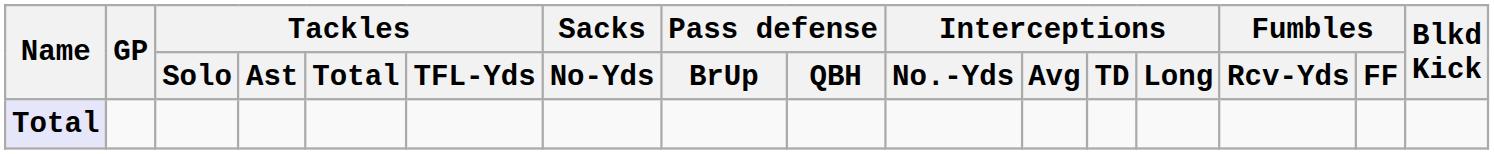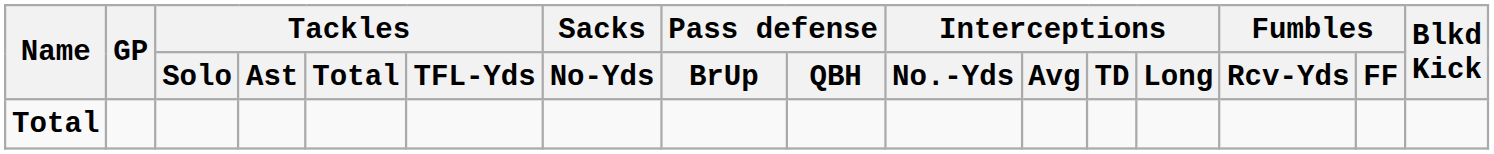(56, 124) lavender background -> (56, 124) no background
